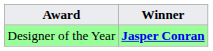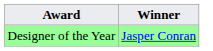(163, 35) bold -> (159, 35) normal
